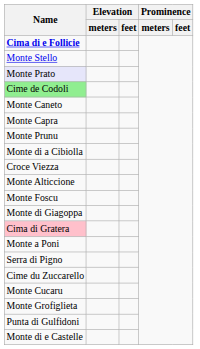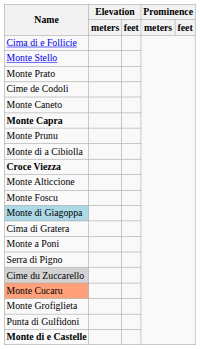(43, 43) bold -> (42, 43) normal
(31, 74) lavender background -> (31, 74) no background
(37, 89) lightgreen background -> (37, 89) no background
(32, 120) normal -> (35, 120) bold
(33, 167) normal -> (34, 167) bold
(45, 213) no background -> (45, 213) lightblue background
(38, 228) pink background -> (38, 228) no background
(45, 275) no background -> (45, 275) lightgrey background
(35, 290) no background -> (35, 290) lightsalmon background
(45, 337) normal -> (47, 337) bold
